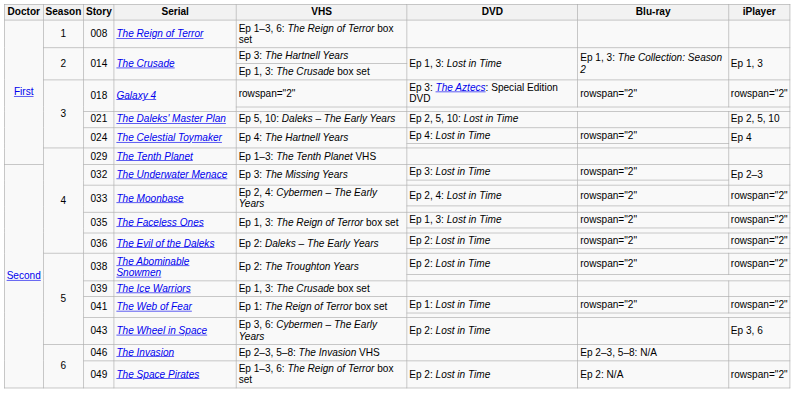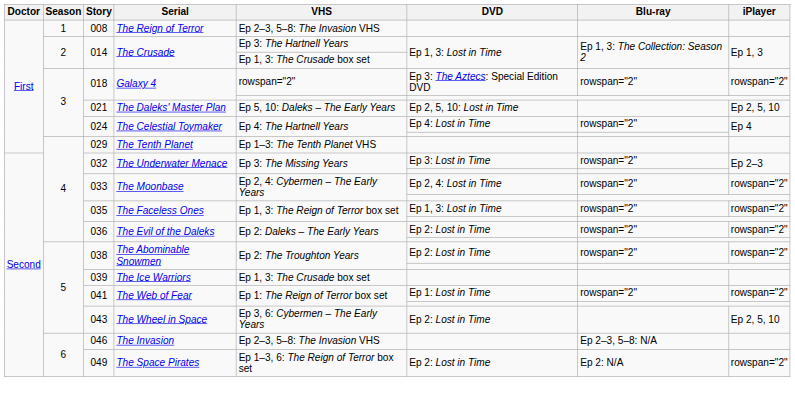(316, 34) Ep 1–3, 6: The Reign of Terror box set -> (309, 28) Ep 2–3, 5–8: The Invasion VHS
(747, 331) Ep 3, 6 -> (755, 319) Ep 2, 5, 10
